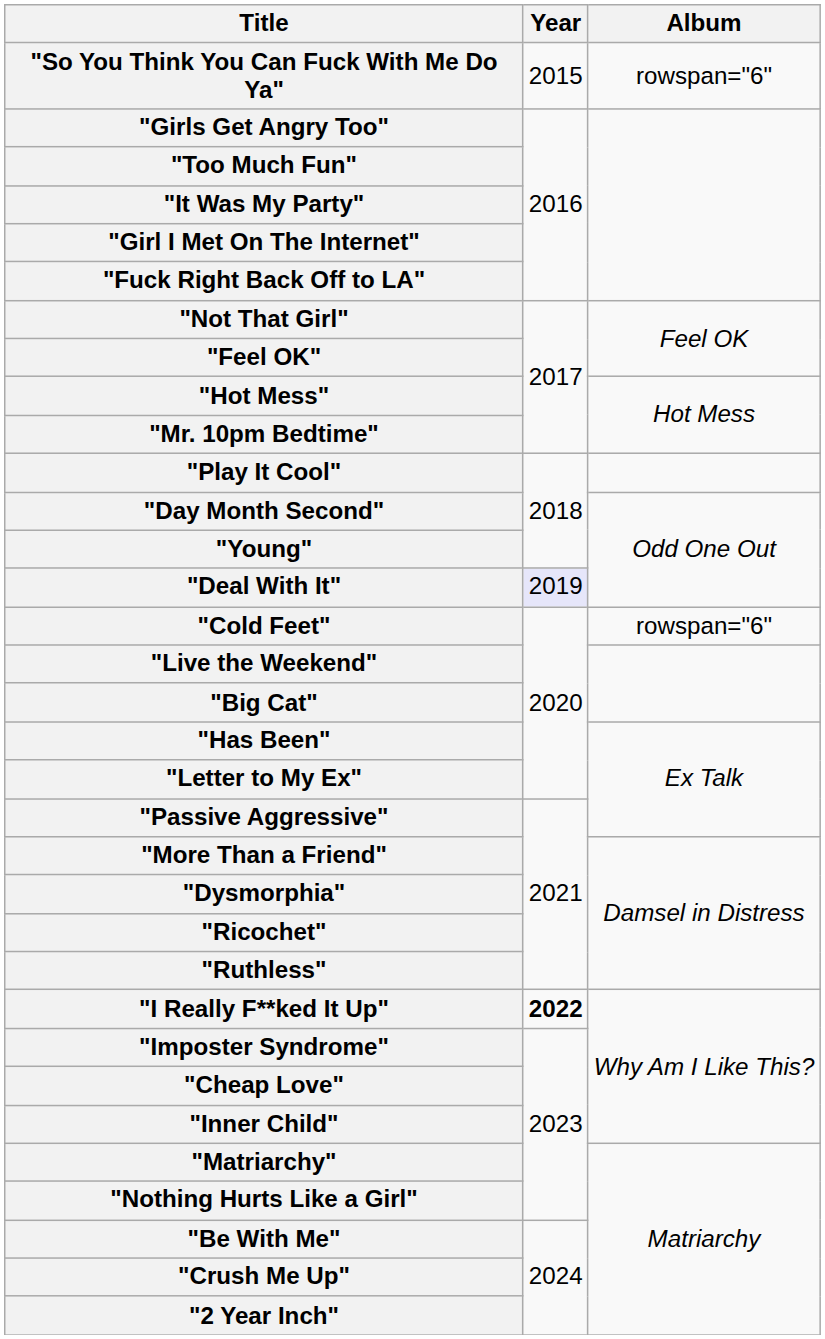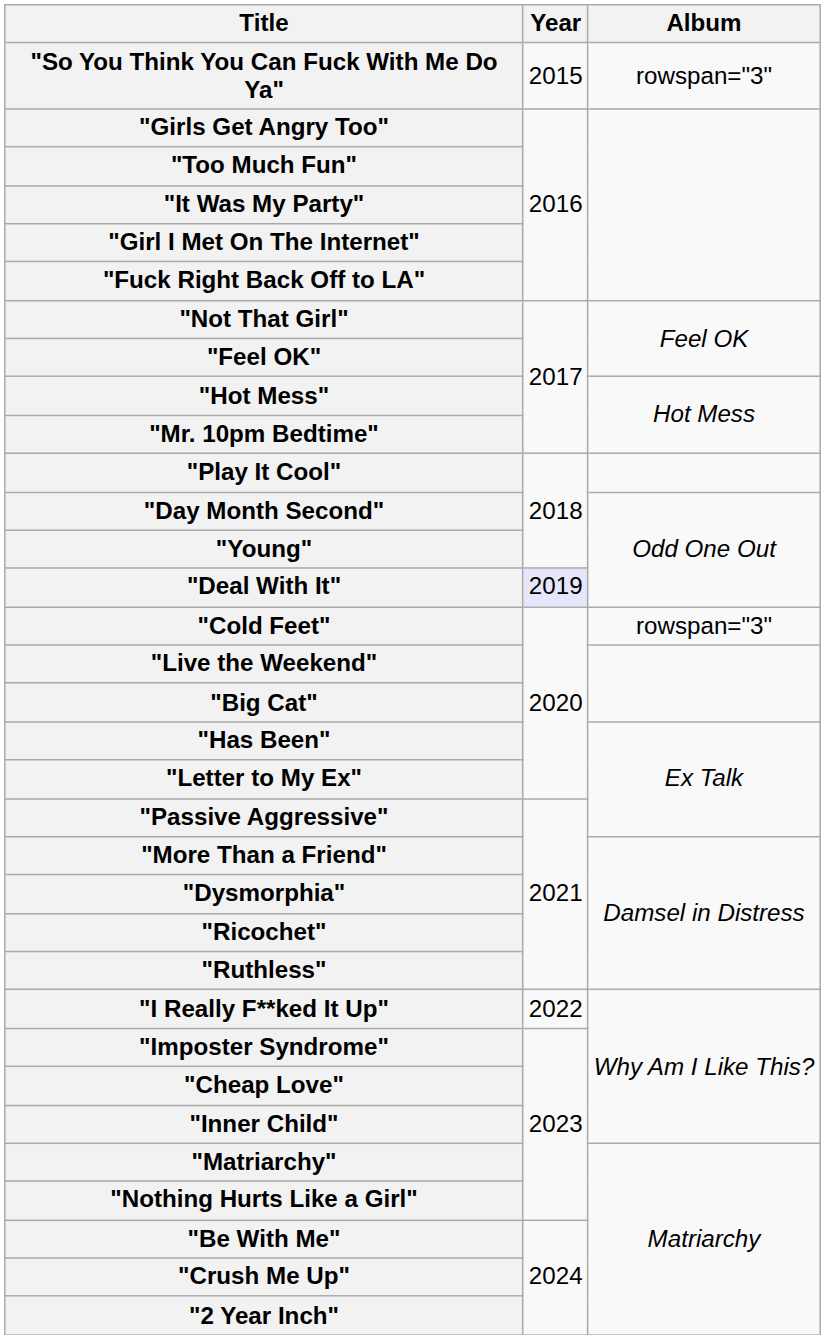(704, 75) rowspan="6" -> (704, 75) rowspan="3"
(704, 625) rowspan="6" -> (704, 625) rowspan="3"
(556, 1008) bold -> (556, 1008) normal
